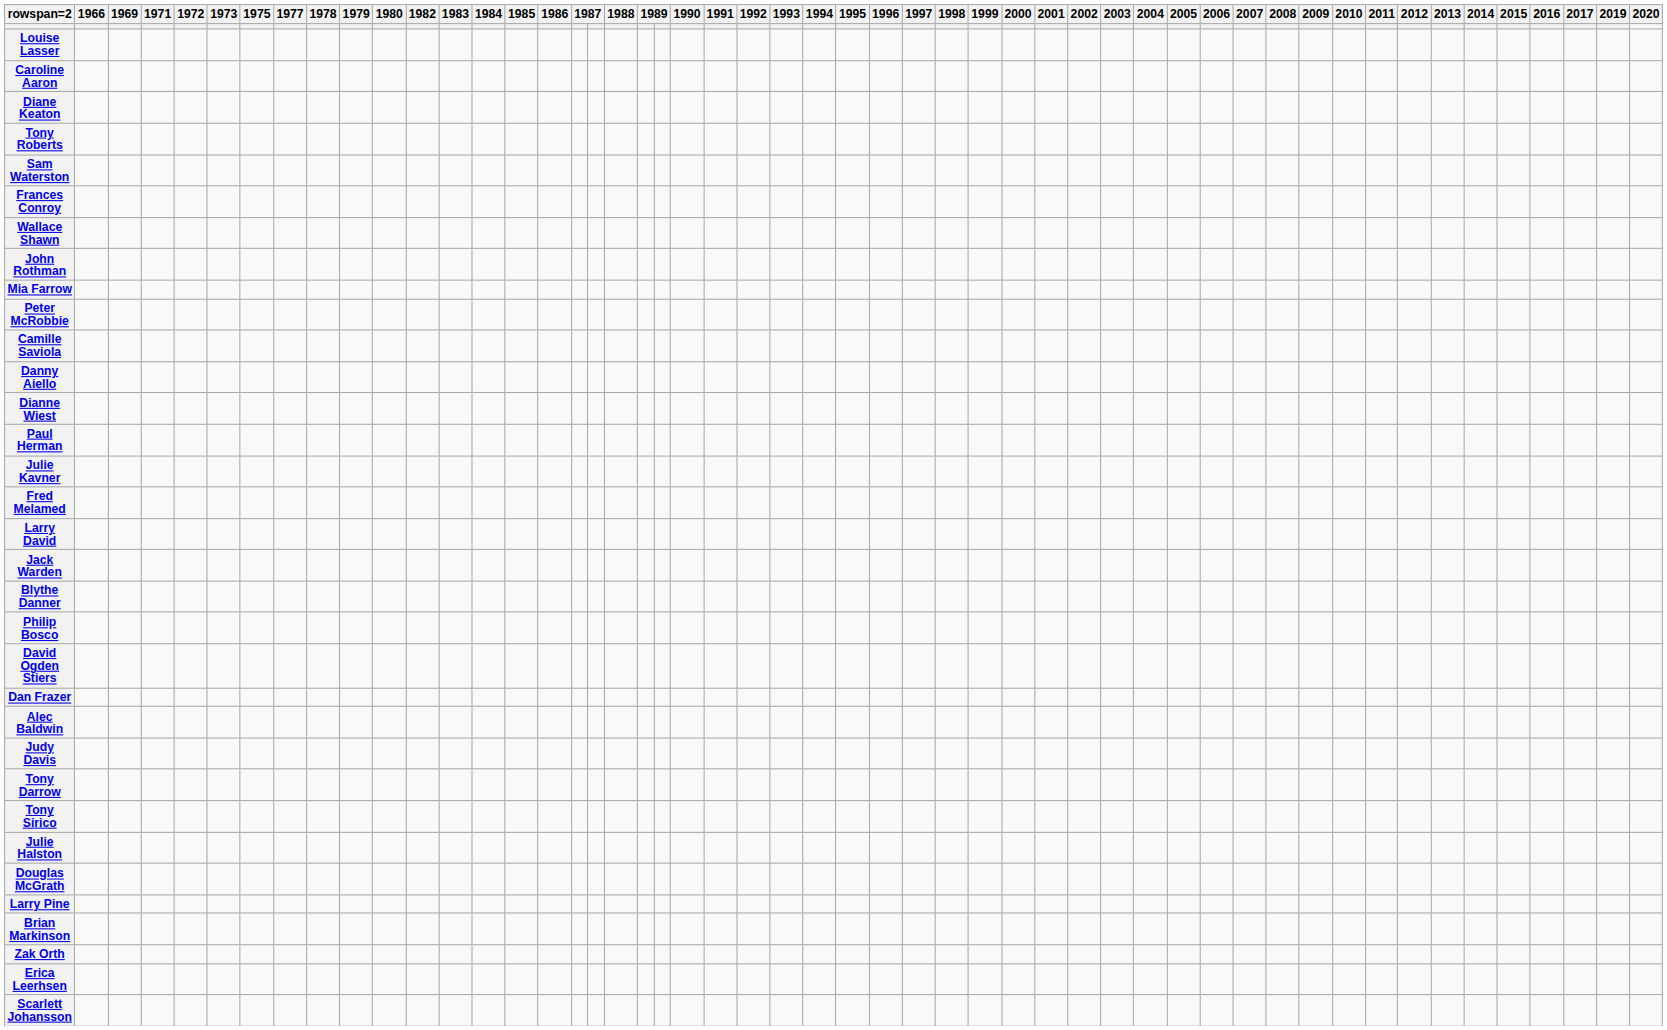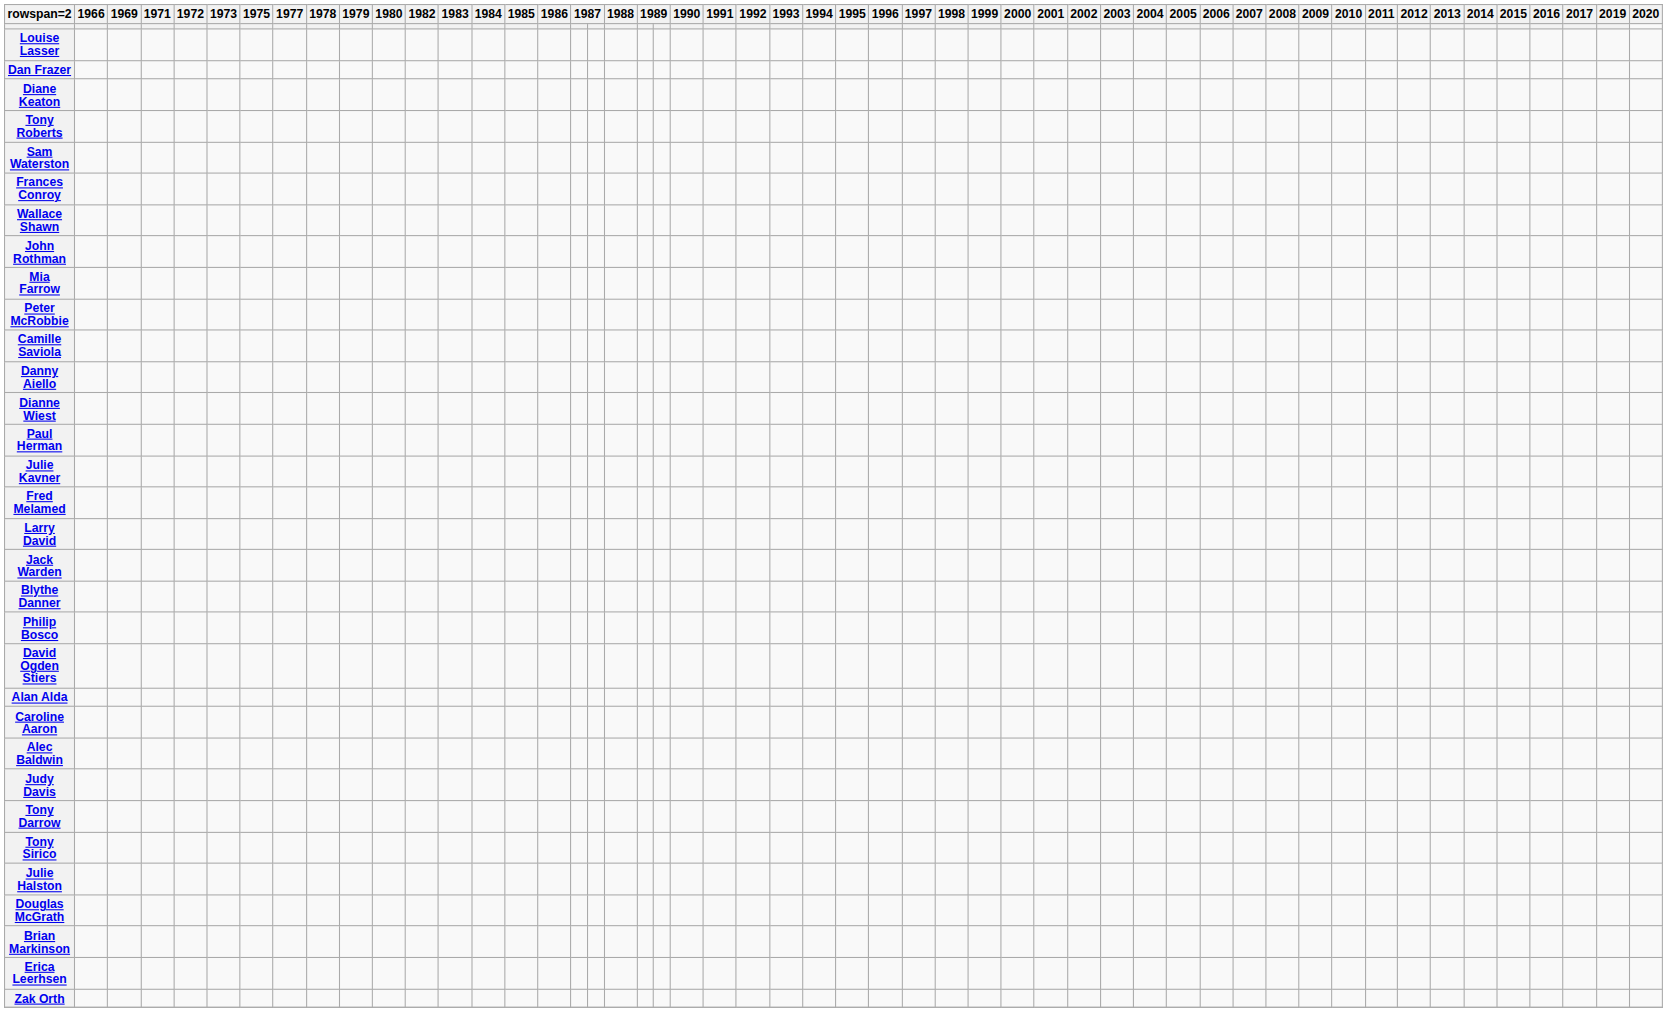rows swapped: (40, 697) <-> (40, 76)
+ row: (40, 697)
- row: (40, 904)
rows swapped: (40, 979) <-> (40, 954)
- row: (40, 1010)
